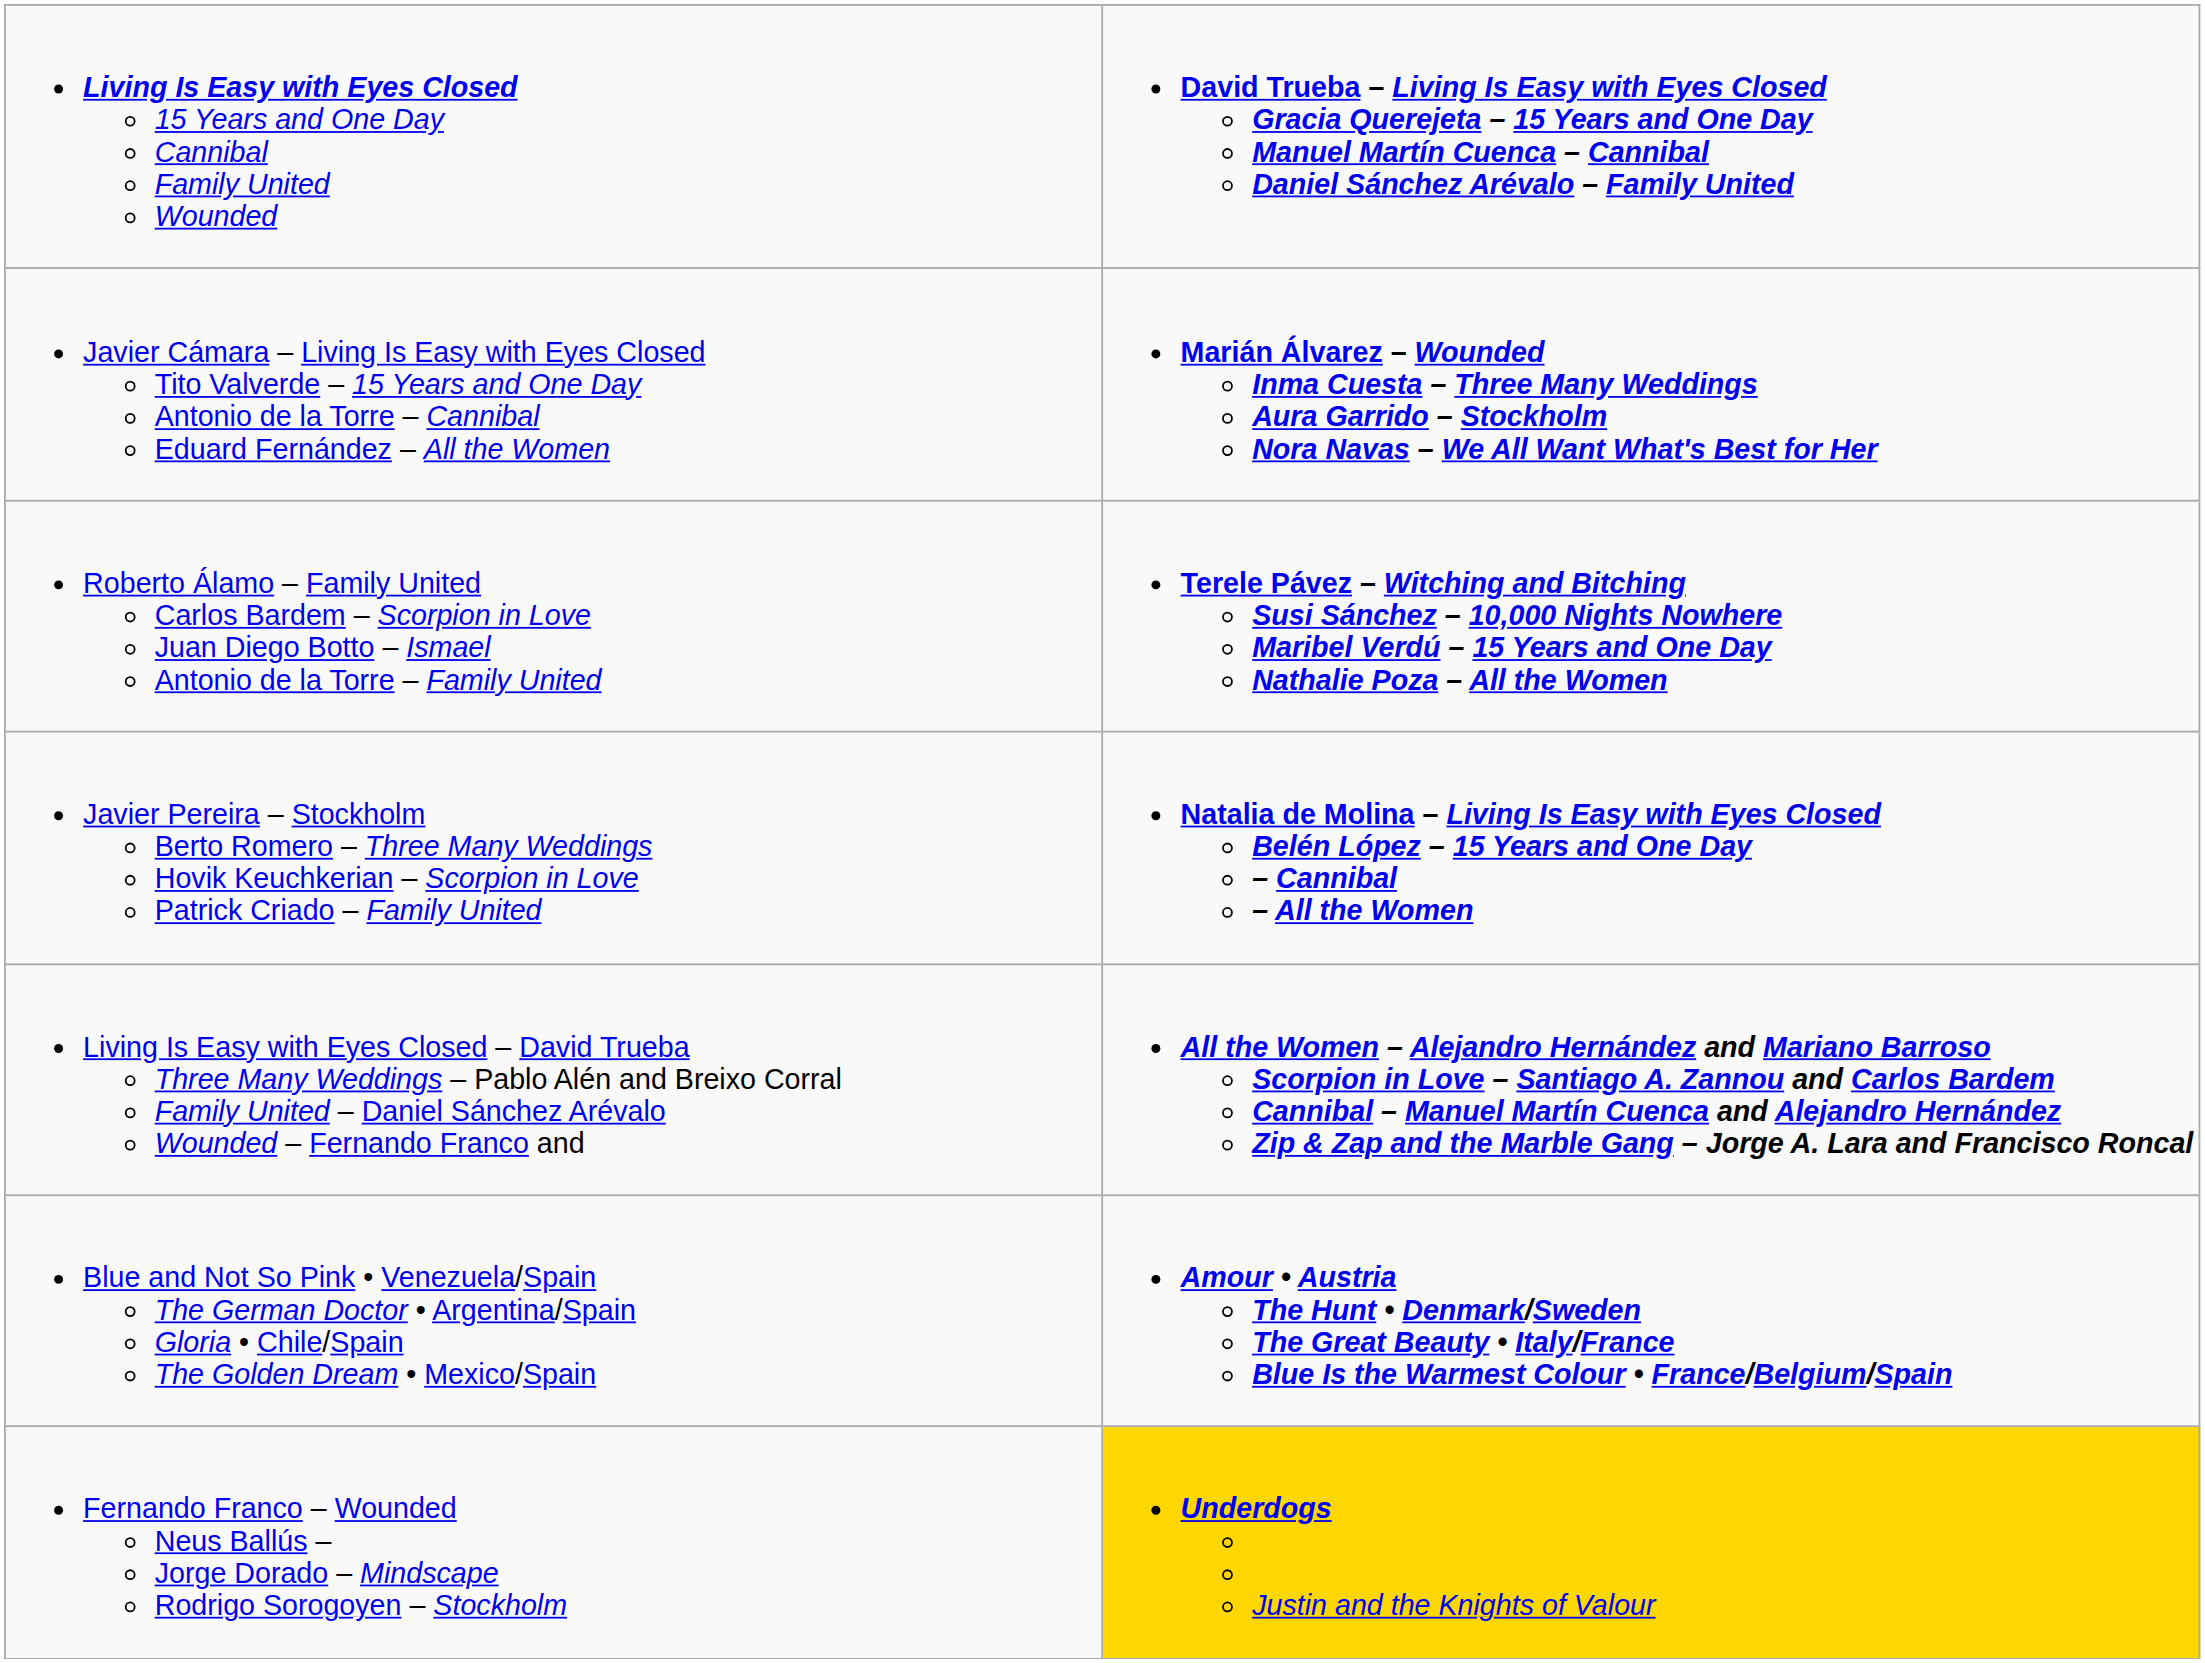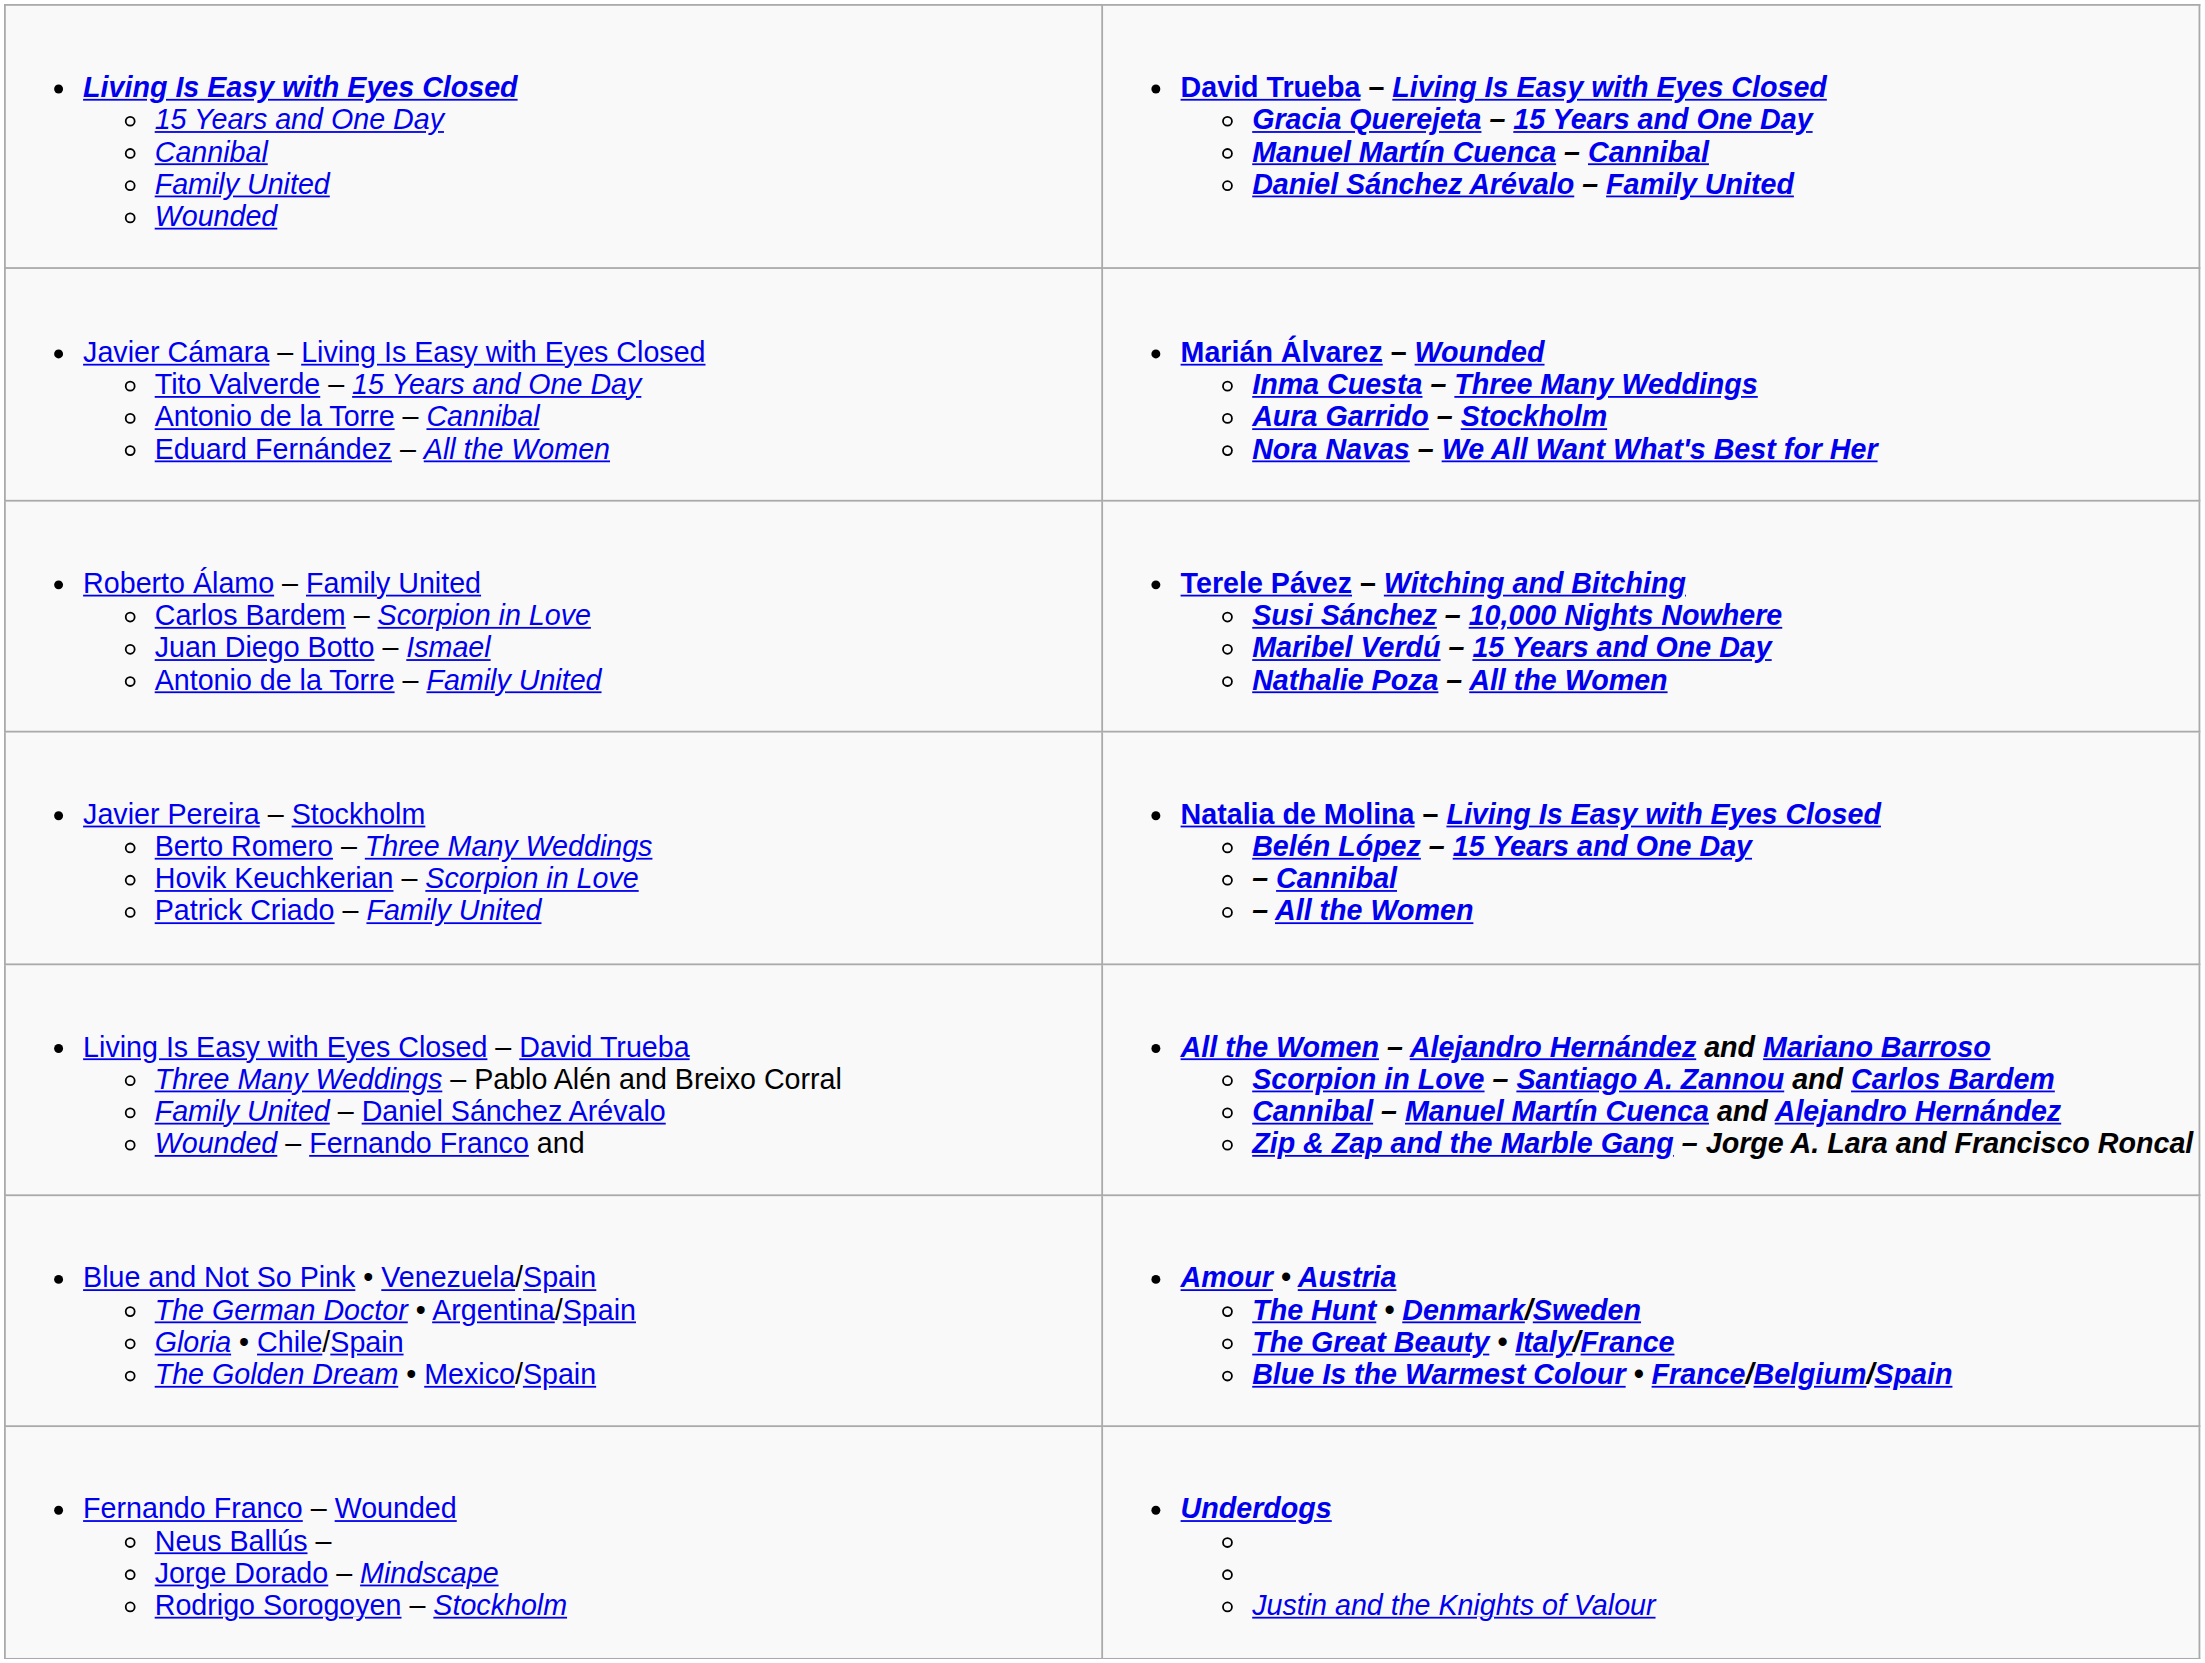(1651, 1559) gold background -> (1651, 1559) no background
